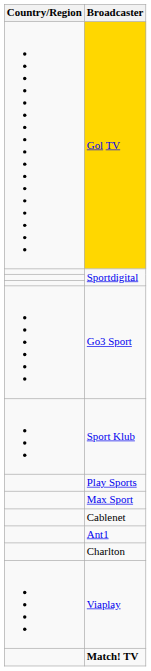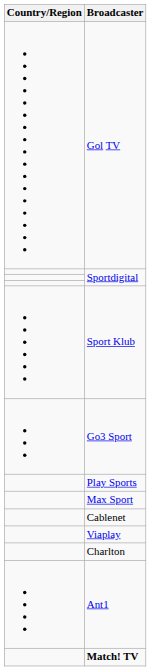(103, 145) gold background -> (103, 145) no background
(109, 342) Go3 Sport -> (111, 342) Sport Klub
(111, 436) Sport Klub -> (109, 436) Go3 Sport
(98, 534) Ant1 -> (104, 534) Viaplay
(104, 604) Viaplay -> (98, 604) Ant1
